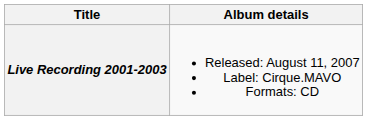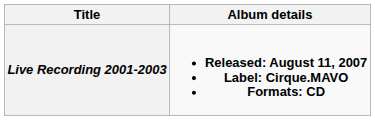(266, 77) normal -> (270, 77) bold
